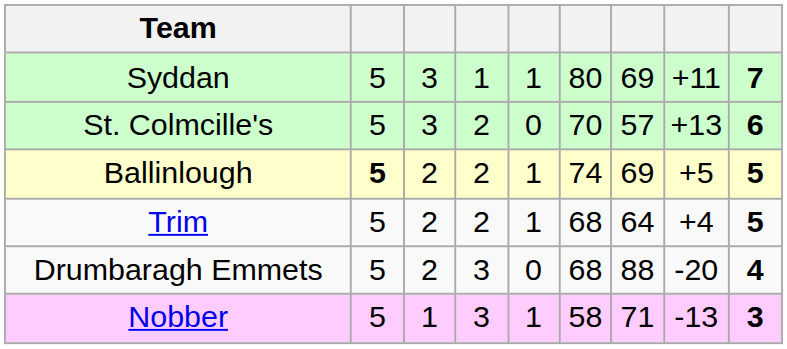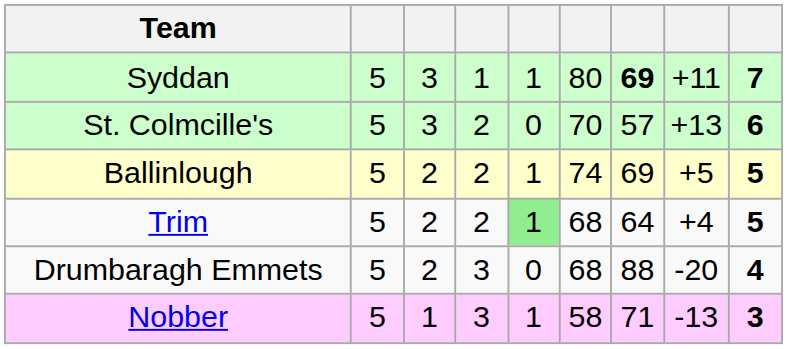(638, 76) normal -> (638, 76) bold
(377, 173) bold -> (377, 173) normal
(534, 221) no background -> (534, 221) lightgreen background
